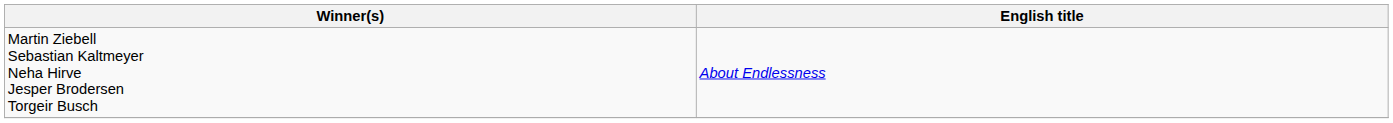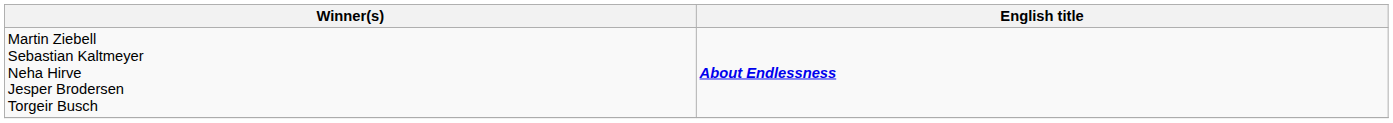(763, 72) normal -> (768, 72) bold
